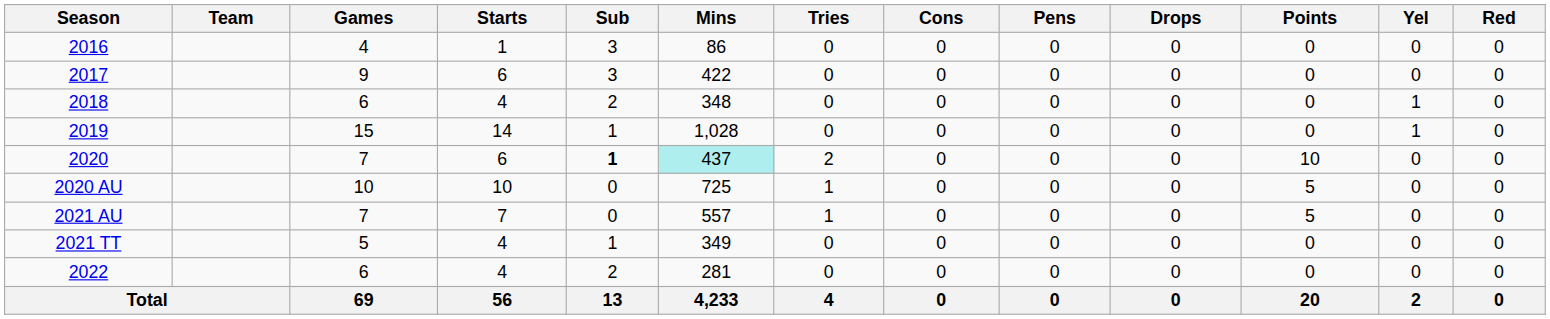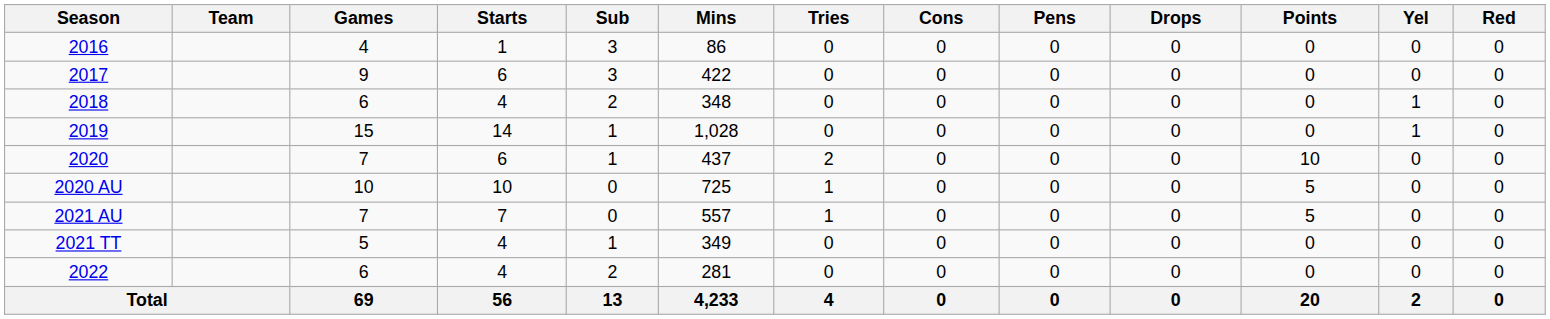(612, 159) bold -> (612, 159) normal
(716, 159) paleturquoise background -> (716, 159) no background
